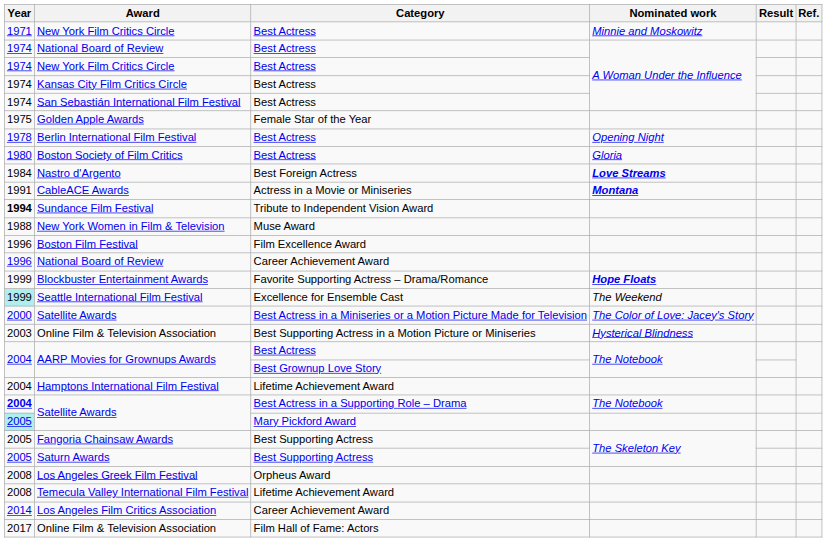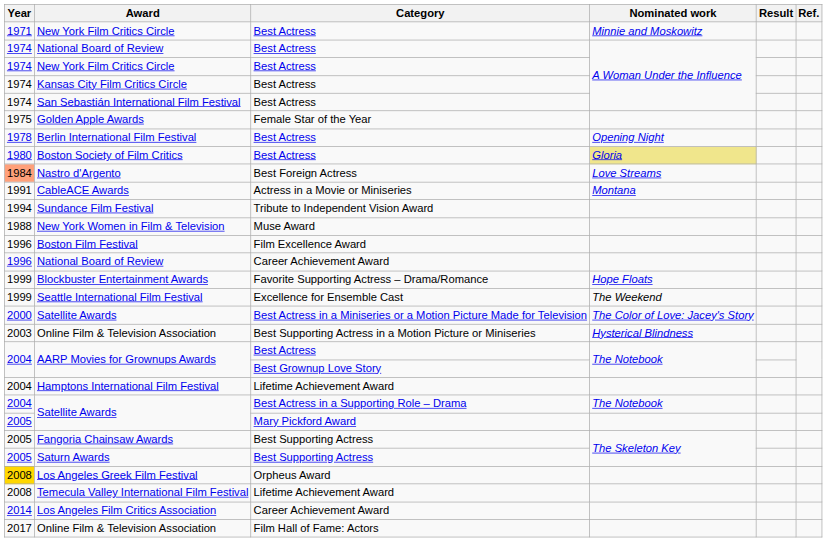(607, 155) no background -> (607, 155) khaki background
(19, 173) no background -> (19, 173) lightsalmon background
(629, 173) bold -> (627, 173) normal
(615, 191) bold -> (614, 191) normal
(19, 208) bold -> (19, 208) normal
(624, 279) bold -> (622, 279) normal
(19, 297) paleturquoise background -> (19, 297) no background
(19, 404) bold -> (19, 404) normal
(19, 421) paleturquoise background -> (19, 421) no background
(19, 475) no background -> (19, 475) gold background
